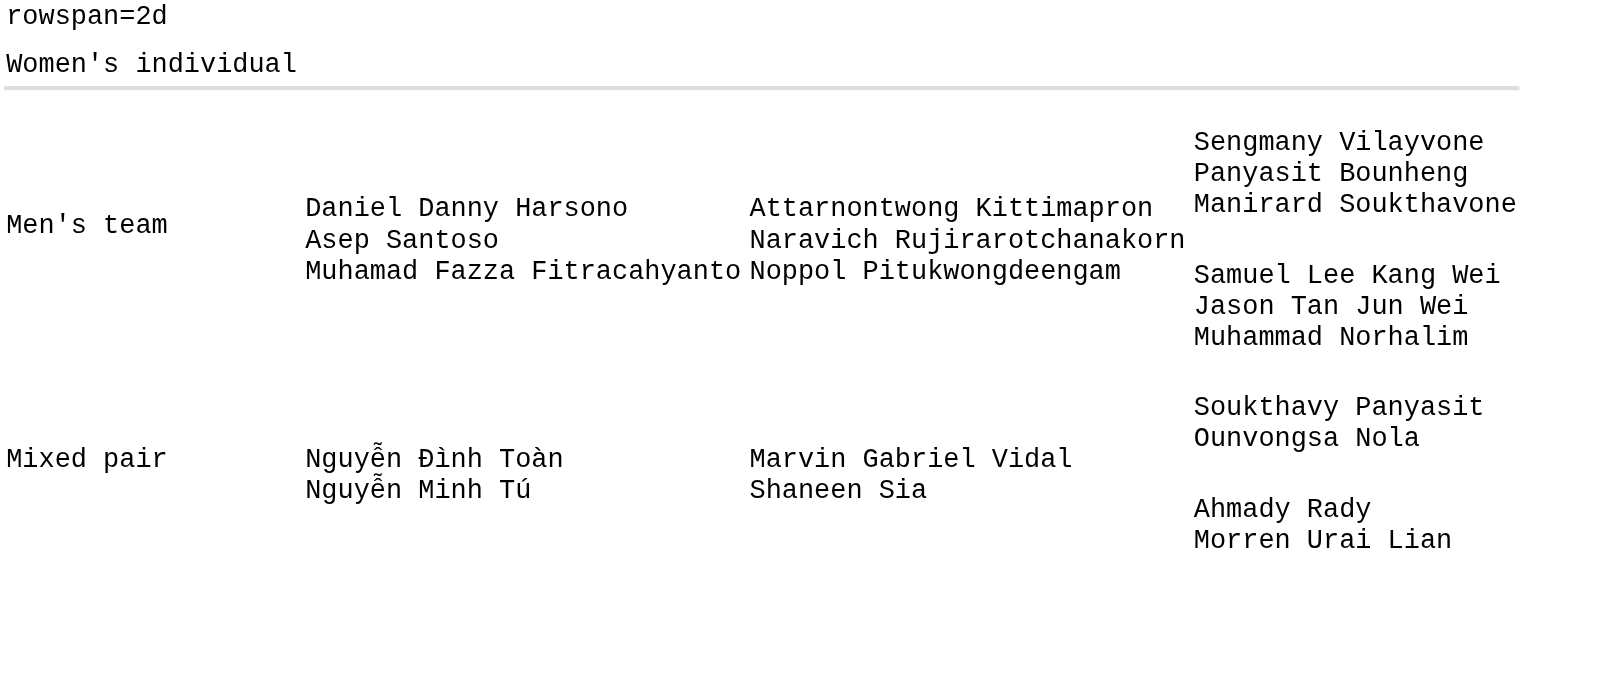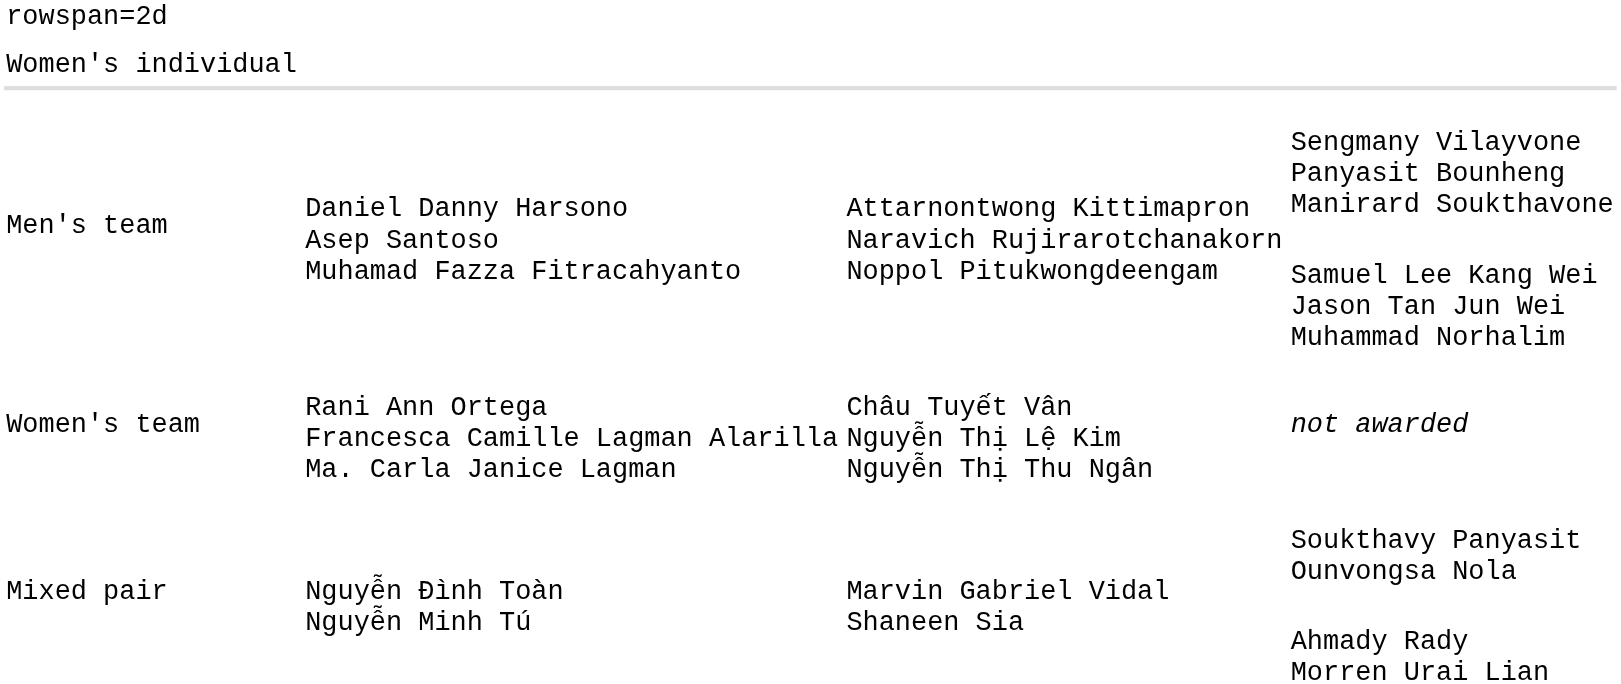+ row: (103, 423)
